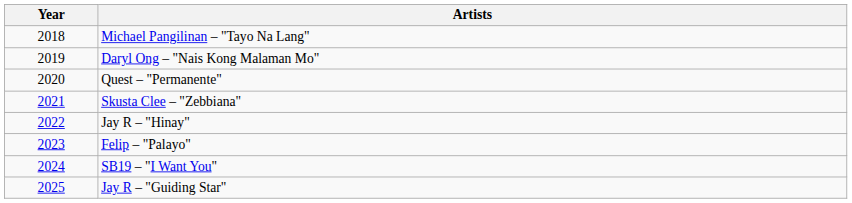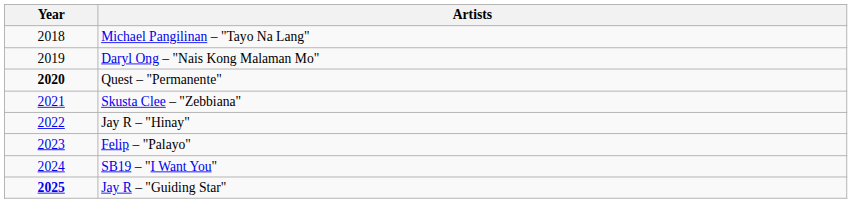(51, 79) normal -> (51, 79) bold
(51, 187) normal -> (51, 187) bold
